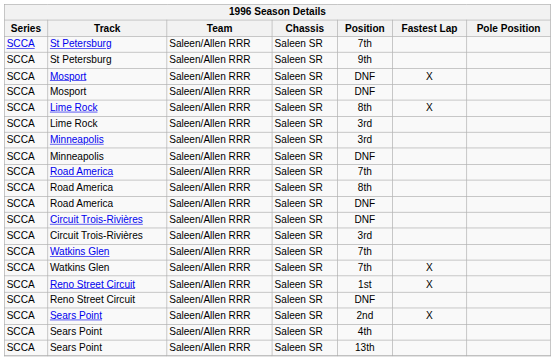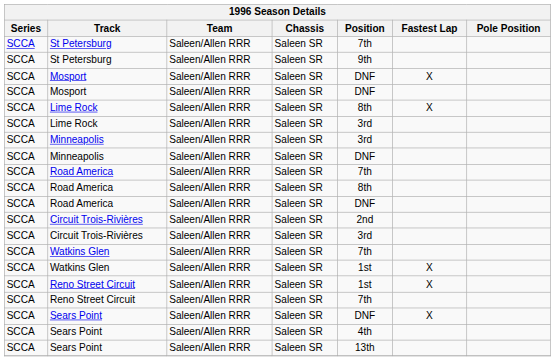(365, 220) DNF -> (365, 220) 2nd
(365, 268) 7th -> (365, 268) 1st
(365, 300) DNF -> (365, 300) 7th
(365, 316) 2nd -> (365, 316) DNF
